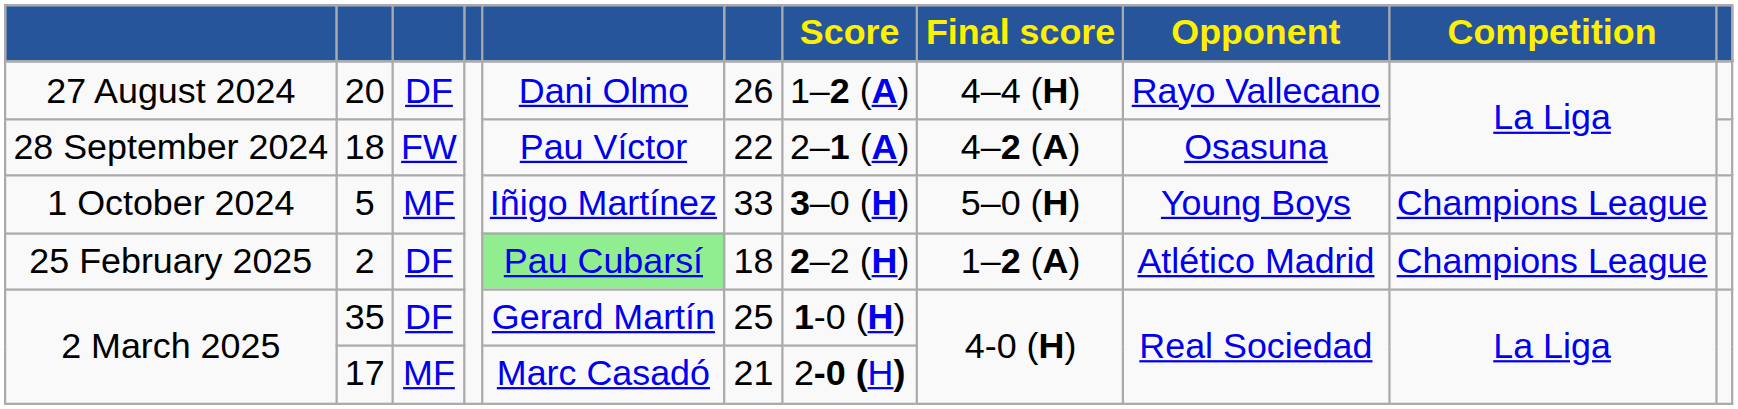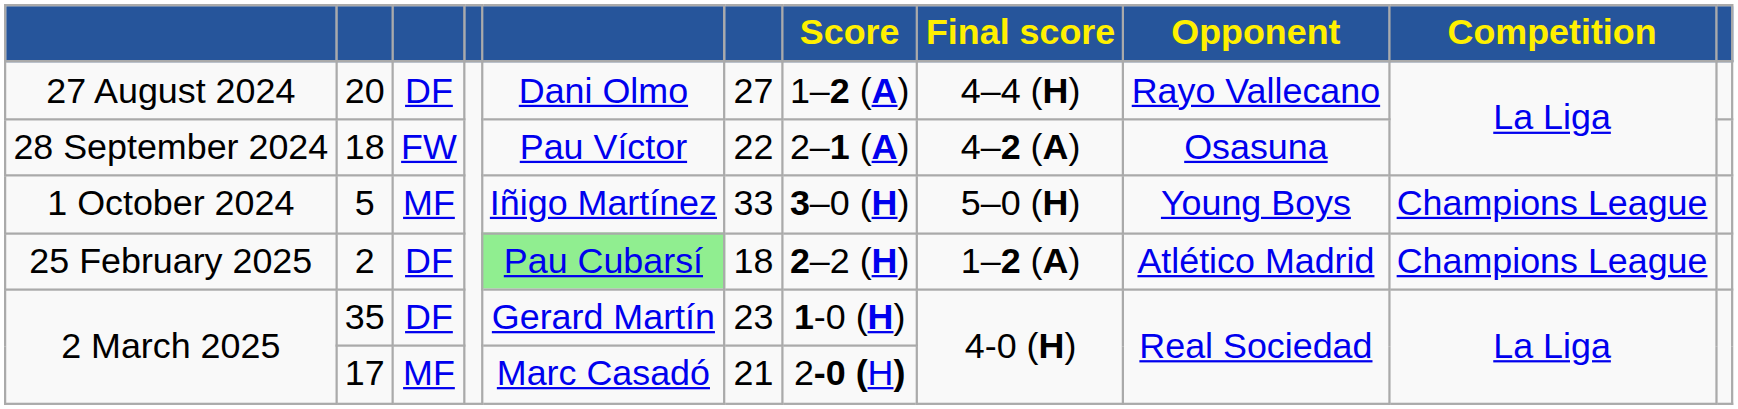(753, 89) 26 -> (753, 89) 27
(753, 317) 25 -> (753, 317) 23
